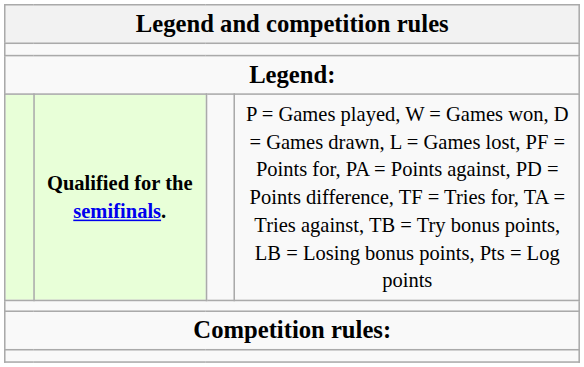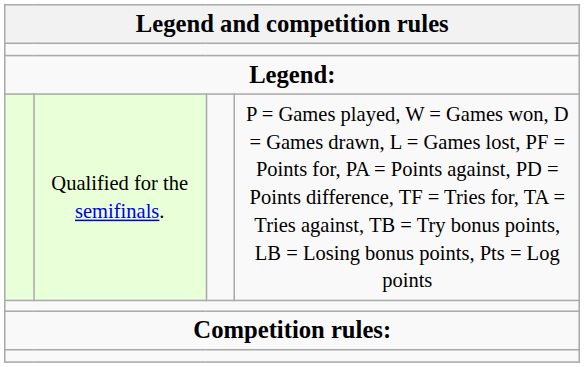(120, 196) bold -> (120, 198) normal
